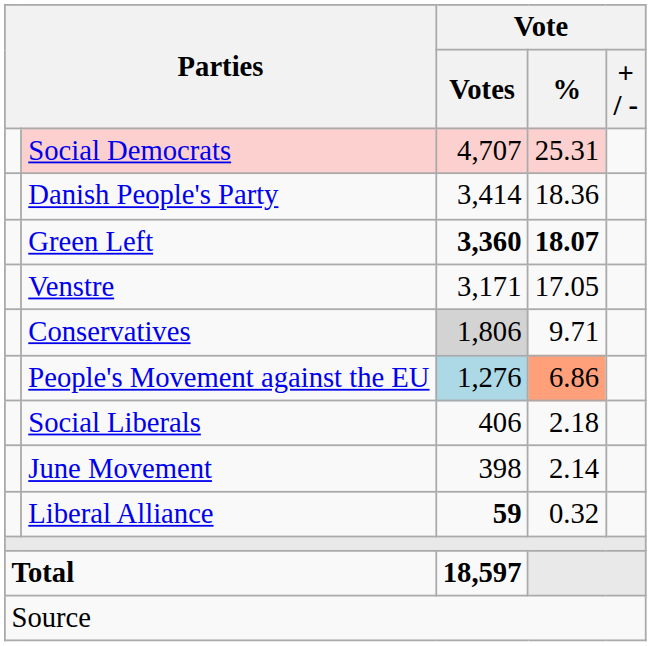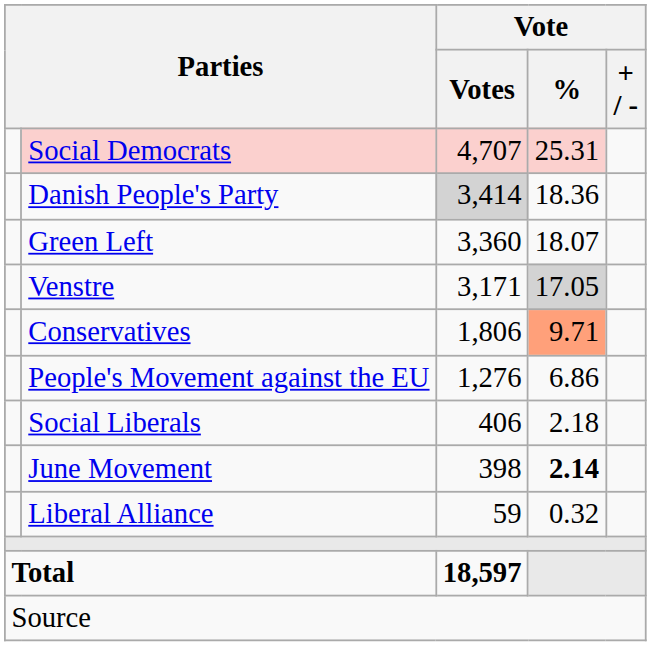(489, 195) no background -> (489, 195) lightgrey background
(489, 241) bold -> (489, 241) normal
(567, 241) bold -> (567, 241) normal
(567, 286) no background -> (567, 286) lightgrey background
(489, 331) lightgrey background -> (489, 331) no background
(574, 331) no background -> (574, 331) lightsalmon background
(489, 377) lightblue background -> (489, 377) no background
(574, 377) lightsalmon background -> (574, 377) no background
(574, 468) normal -> (574, 468) bold
(507, 513) bold -> (507, 513) normal
